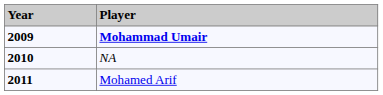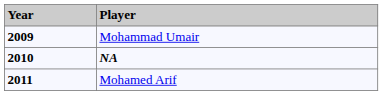(153, 36) bold -> (149, 36) normal
(108, 58) normal -> (109, 58) bold
